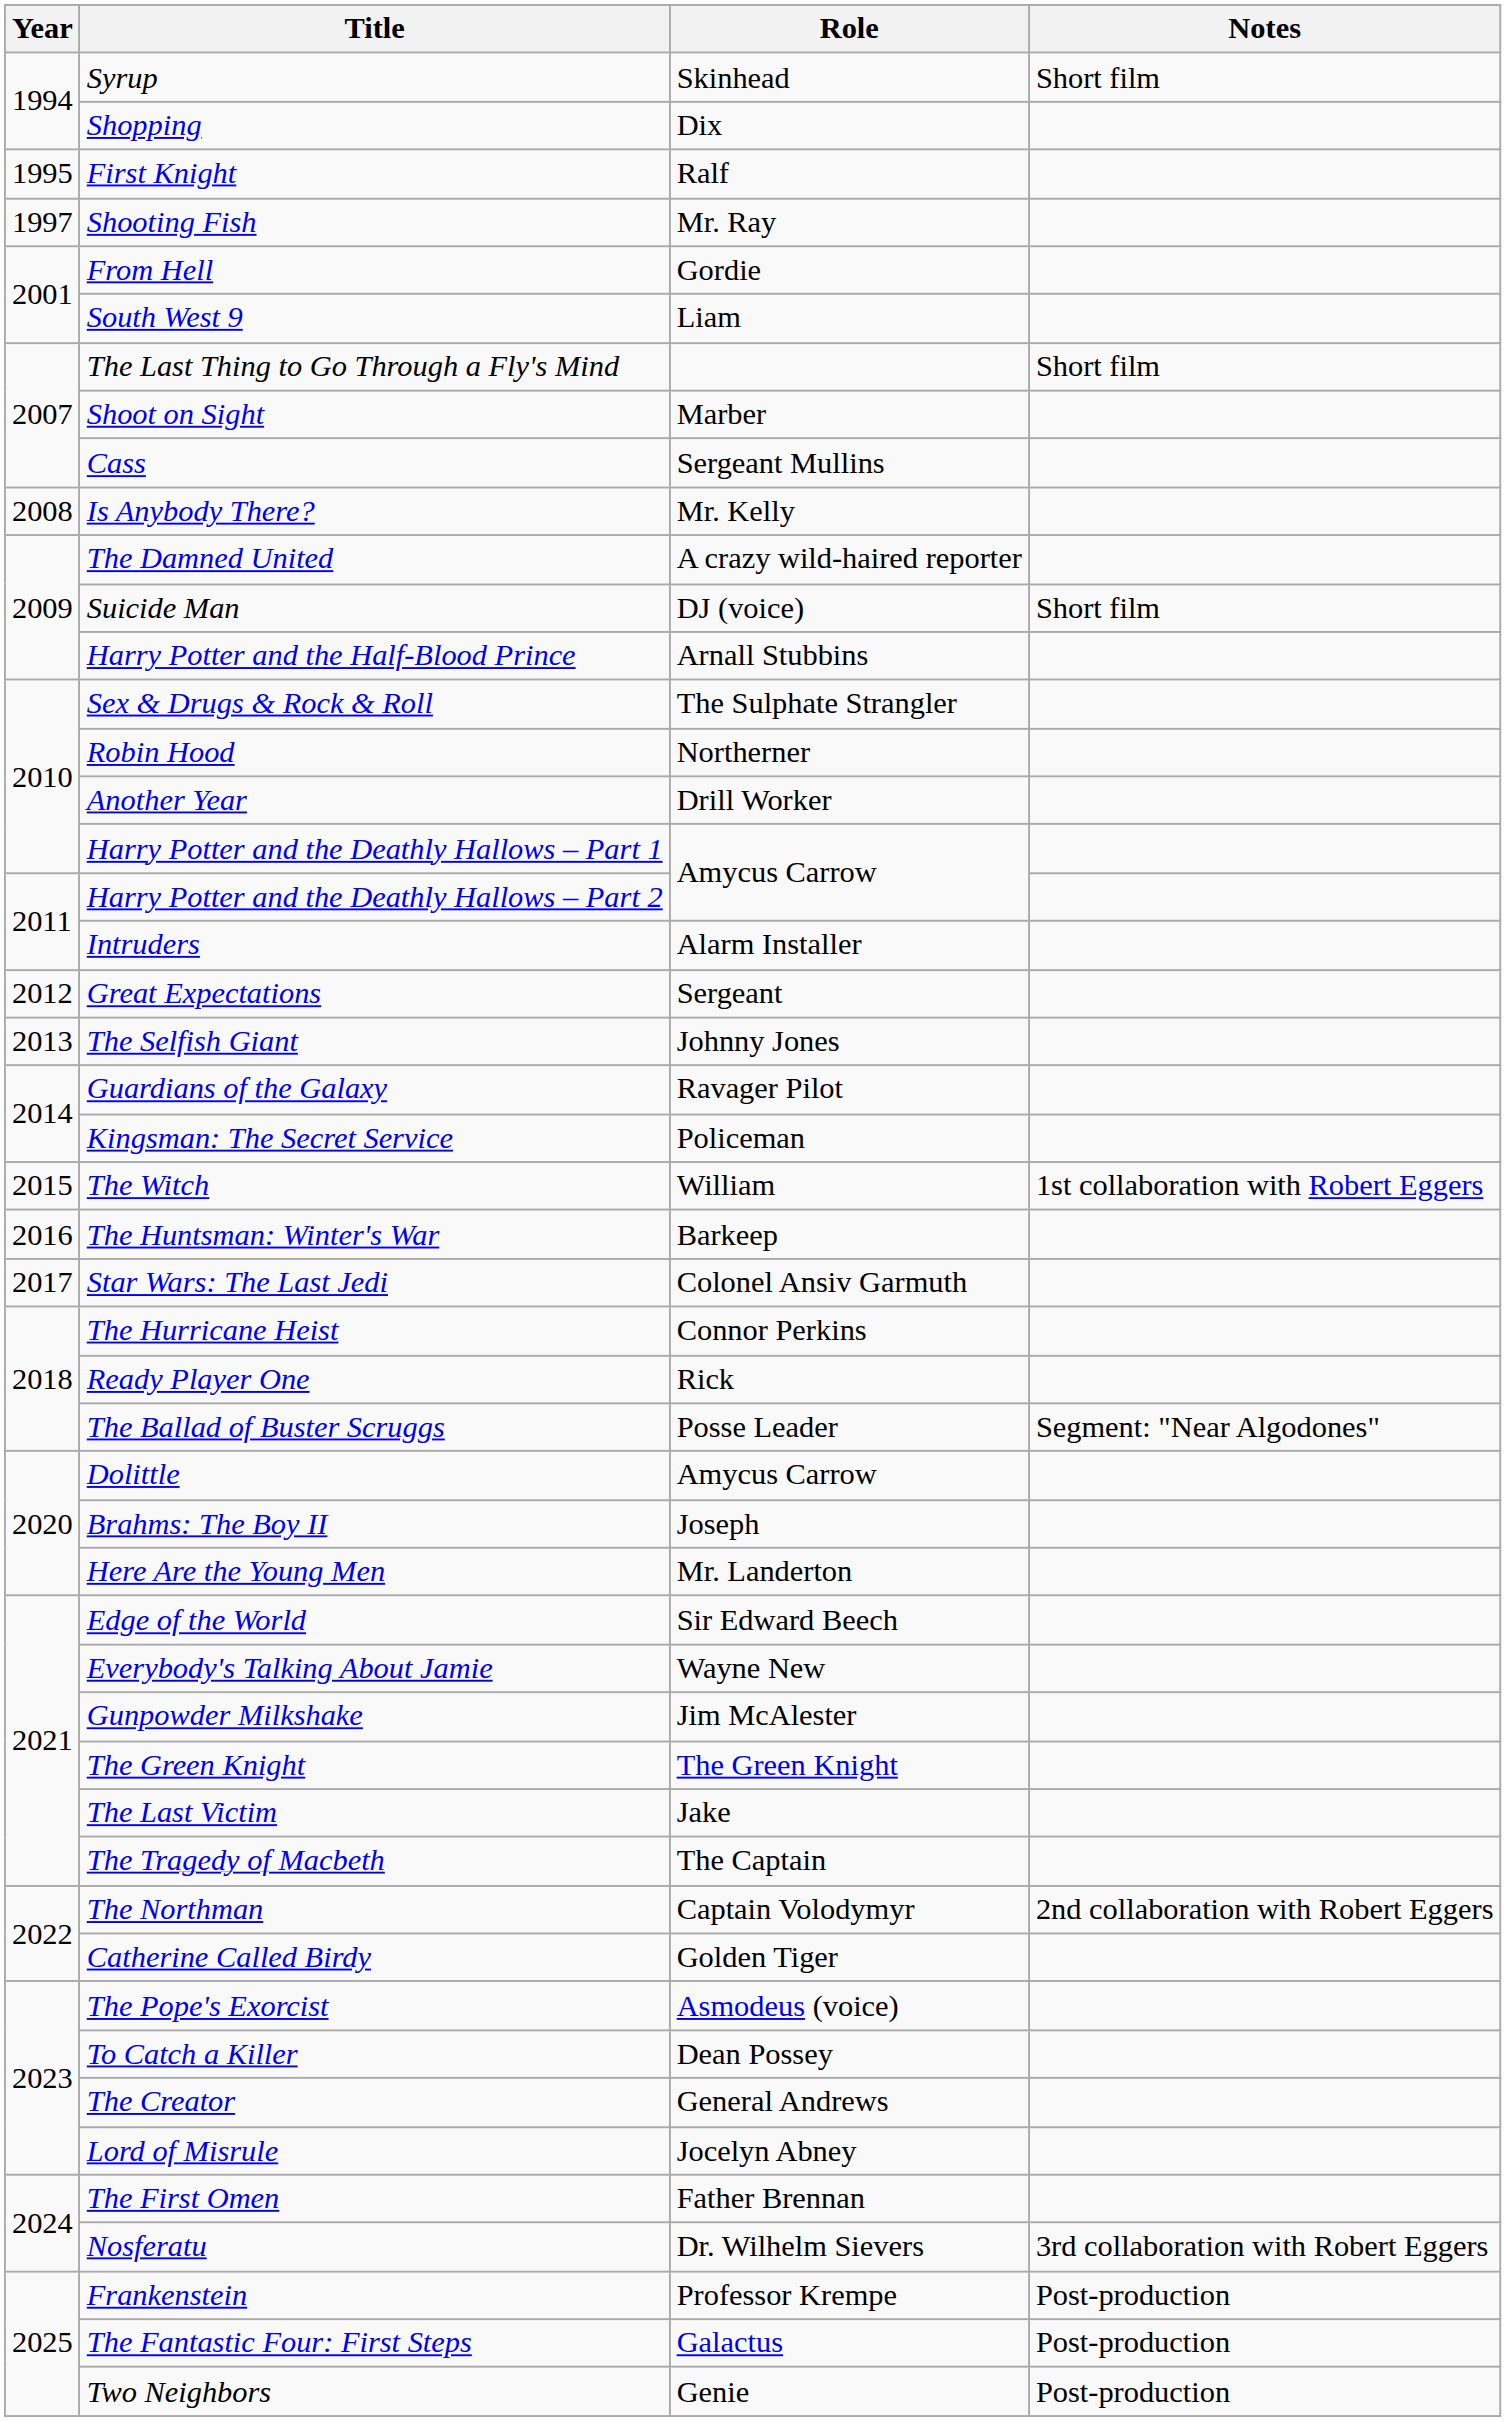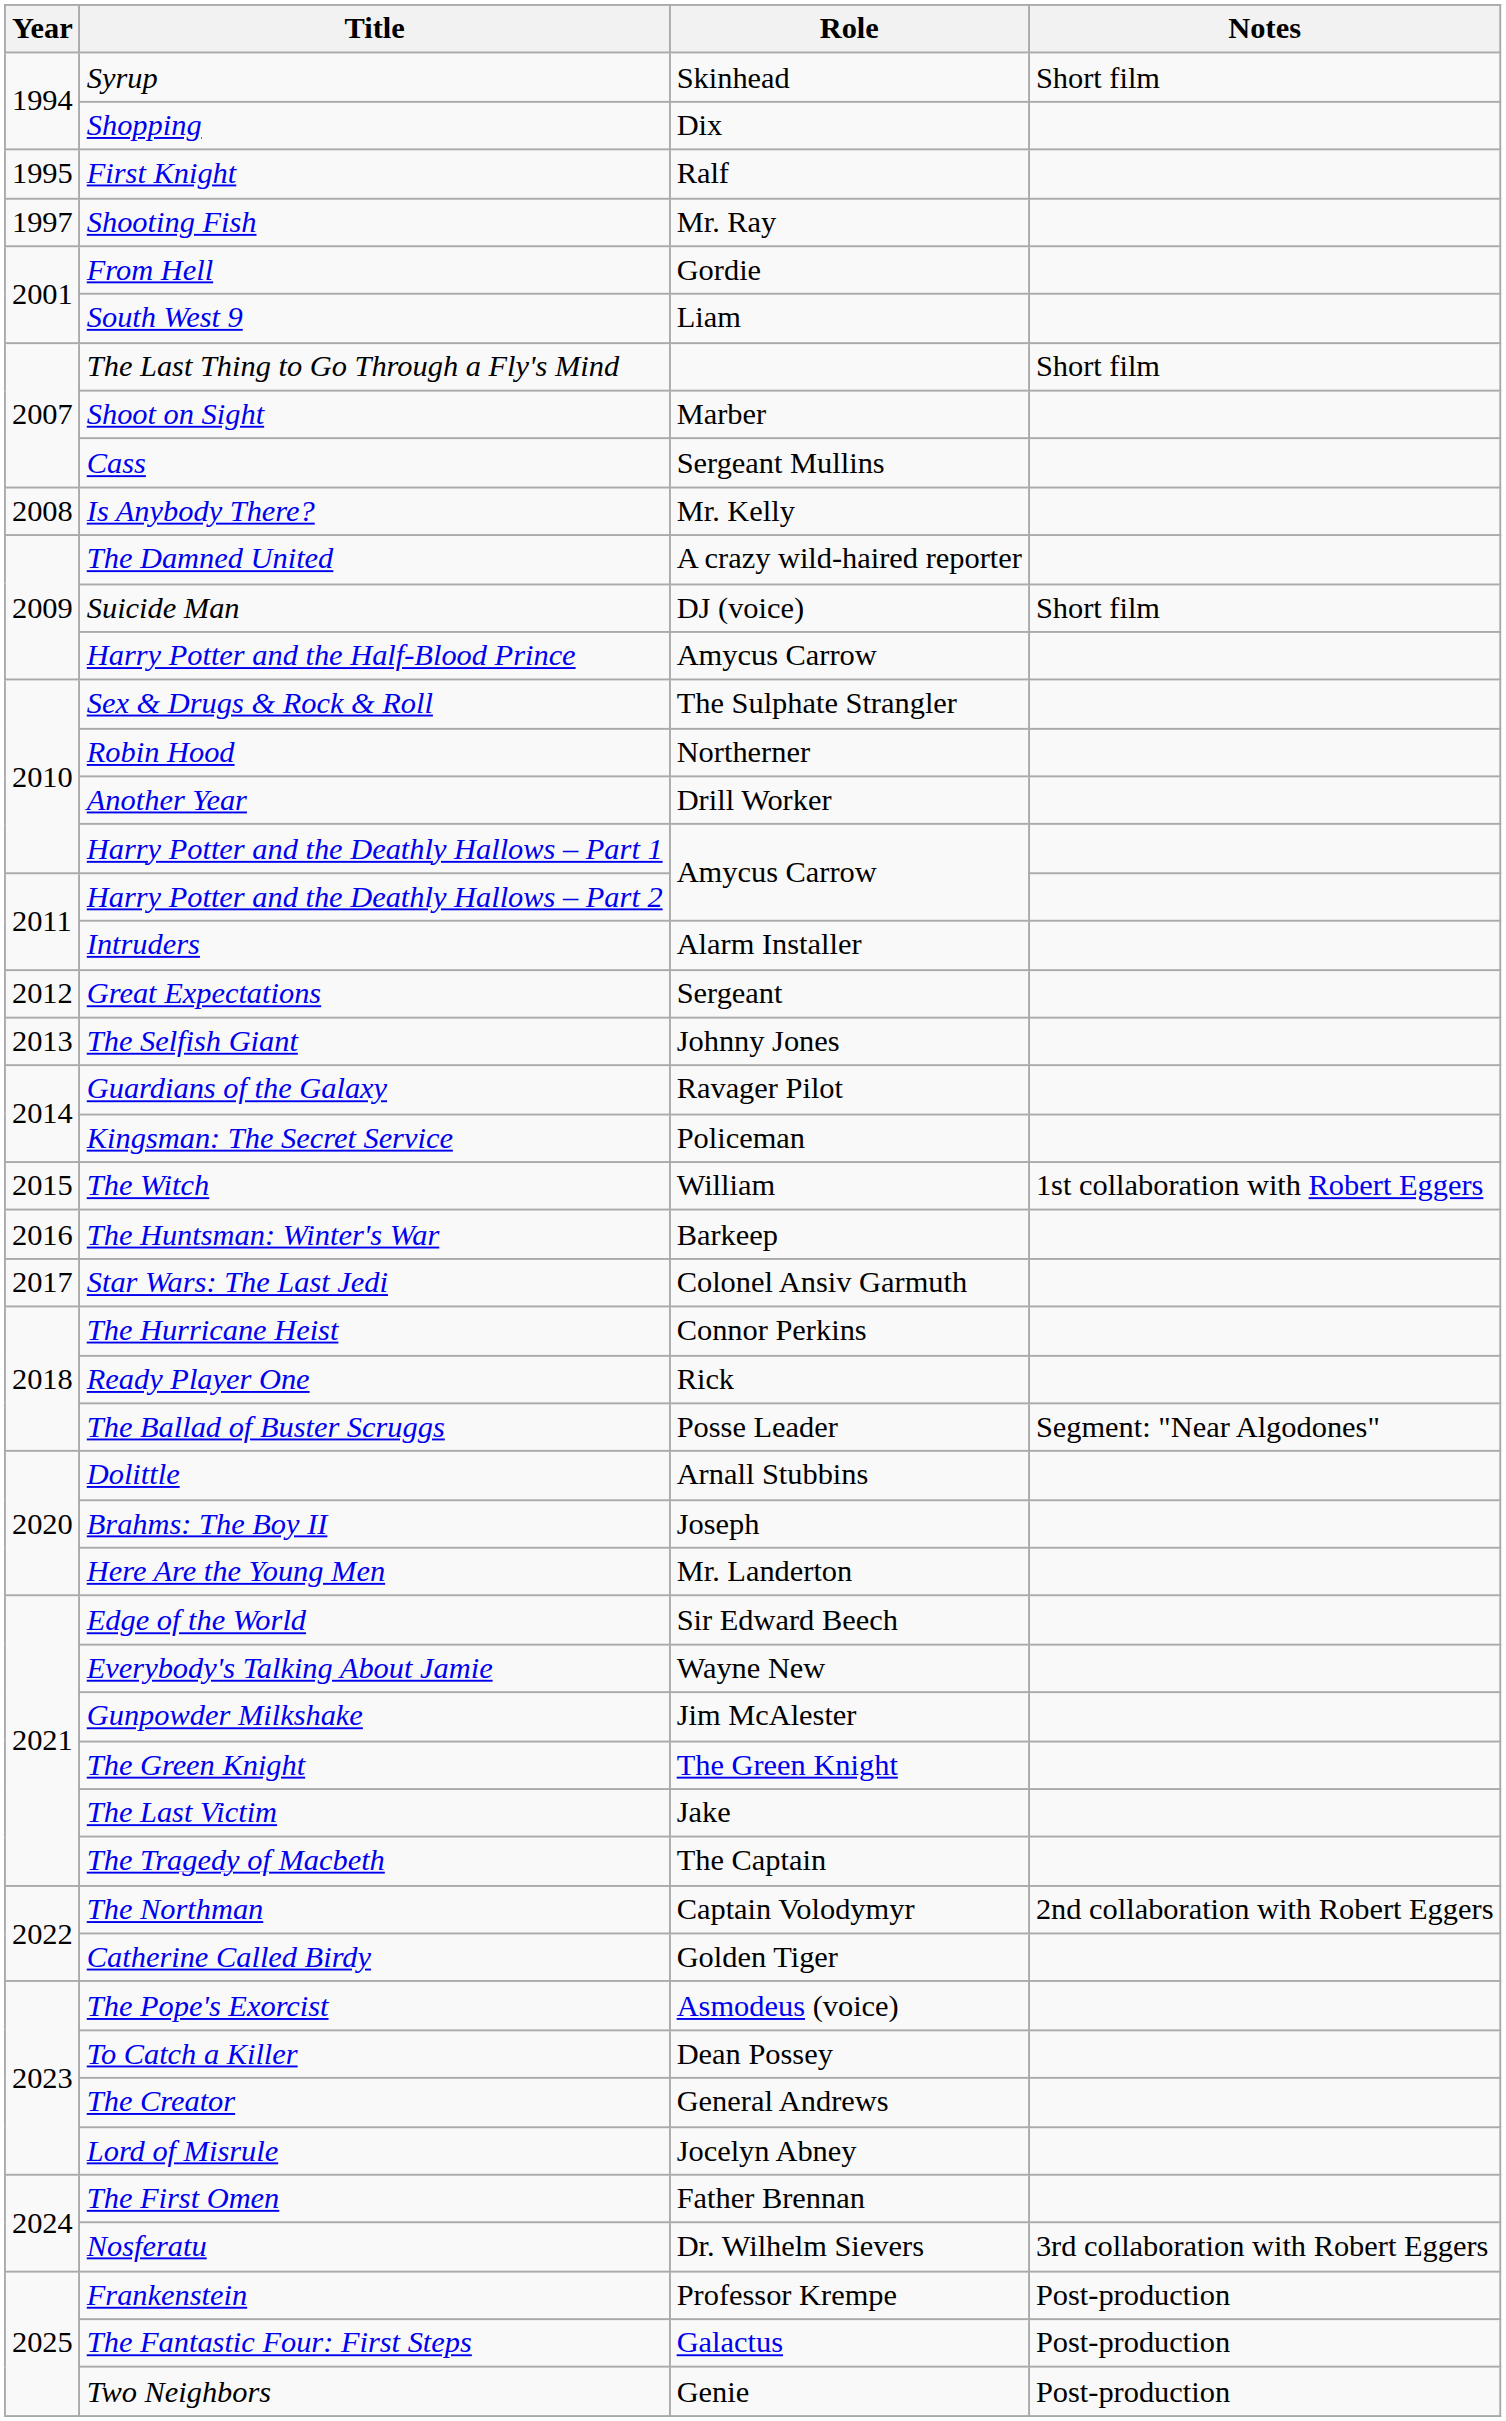(773, 655) Arnall Stubbins -> (777, 655) Amycus Carrow
(777, 1474) Amycus Carrow -> (773, 1474) Arnall Stubbins
